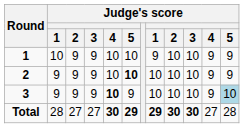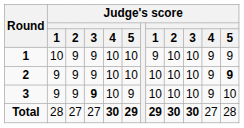(131, 75) bold -> (131, 75) normal
(230, 75) normal -> (230, 75) bold
(94, 94) normal -> (94, 94) bold
(113, 94) bold -> (113, 94) normal
(230, 94) lightblue background -> (230, 94) no background
